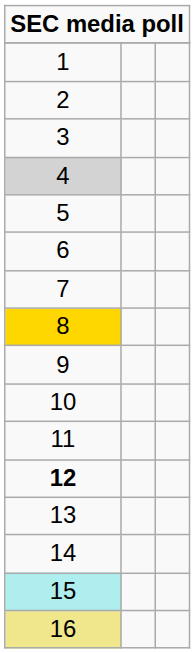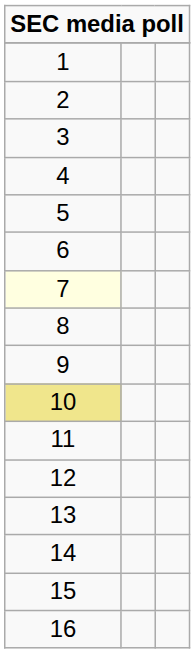(63, 175) lightgrey background -> (63, 175) no background
(63, 288) no background -> (63, 288) lightyellow background
(63, 326) gold background -> (63, 326) no background
(63, 402) no background -> (63, 402) khaki background
(63, 477) bold -> (63, 477) normal
(63, 591) paleturquoise background -> (63, 591) no background
(63, 629) khaki background -> (63, 629) no background
